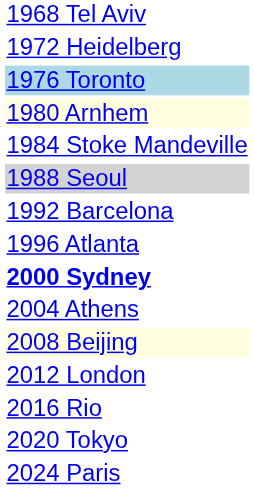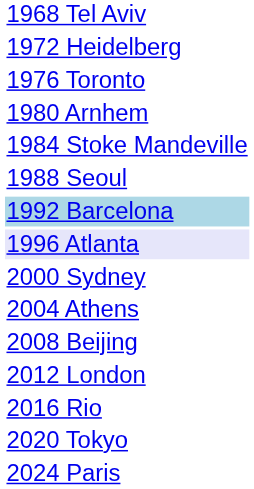(76, 80) lightblue background -> (76, 80) no background
(77, 112) lightyellow background -> (77, 112) no background
(67, 178) lightgrey background -> (67, 178) no background
(90, 211) no background -> (90, 211) lightblue background
(73, 244) no background -> (73, 244) lavender background
(79, 276) bold -> (76, 276) normal
(72, 342) lightyellow background -> (72, 342) no background
